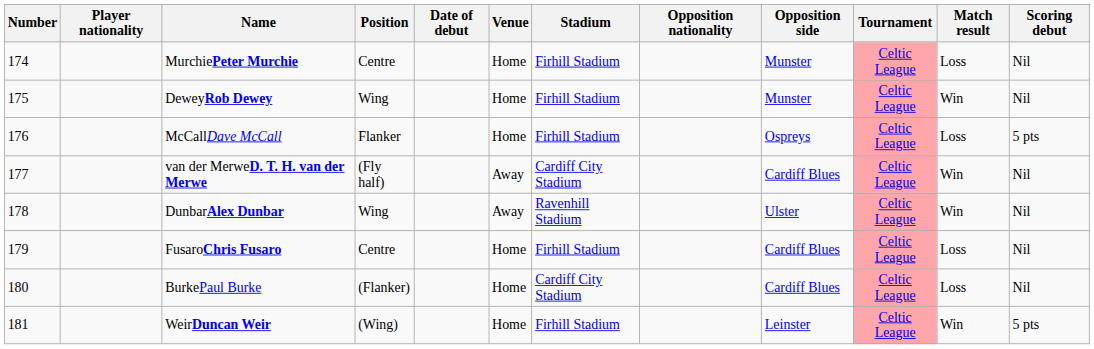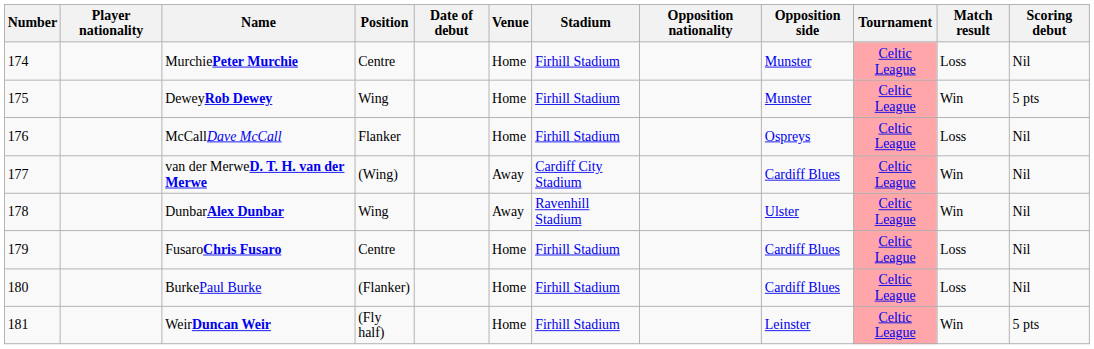(1021, 98) Nil -> (1026, 98) 5 pts
(1026, 136) 5 pts -> (1021, 136) Nil
(371, 174) (Fly half) -> (378, 174) (Wing)
(569, 287) Cardiff City Stadium -> (577, 287) Firhill Stadium
(378, 325) (Wing) -> (371, 325) (Fly half)
